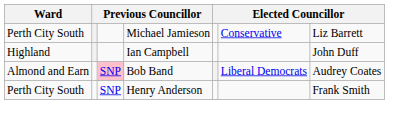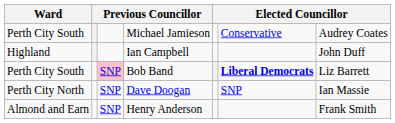(338, 33) Liz Barrett -> (353, 33) Audrey Coates
(48, 71) Almond and Earn -> (46, 71) Perth City South
(264, 71) normal -> (267, 71) bold
(347, 71) Audrey Coates -> (344, 71) Liz Barrett
+ row: (158, 90)
(46, 90) Perth City South -> (48, 109) Almond and Earn
